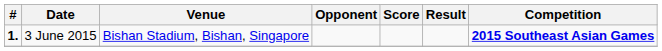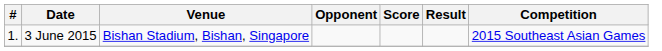(13, 35) bold -> (13, 35) normal
(563, 35) bold -> (559, 35) normal
